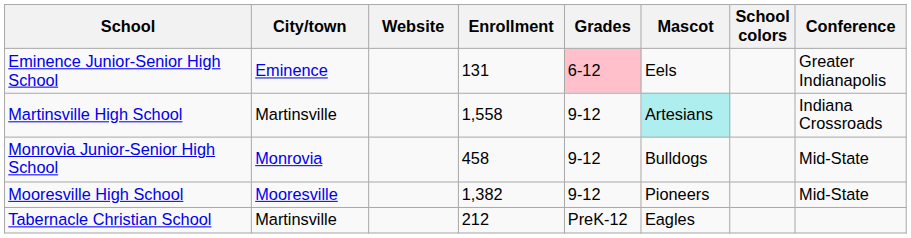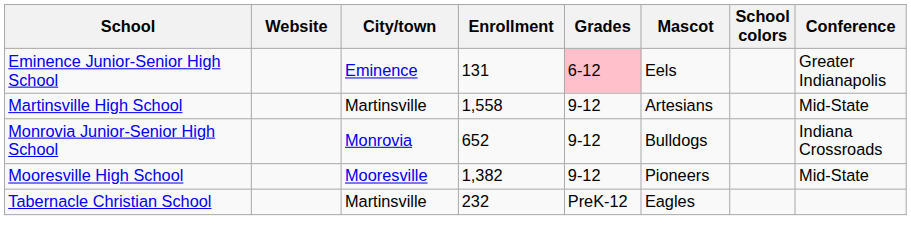columns swapped: (310, 26) <-> (413, 26)
(679, 115) paleturquoise background -> (679, 105) no background
(841, 115) Indiana Crossroads -> (834, 105) Mid-State
(475, 159) 458 -> (475, 140) 652
(834, 159) Mid-State -> (841, 140) Indiana Crossroads
(475, 220) 212 -> (475, 201) 232
